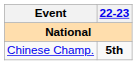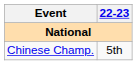(114, 50) bold -> (114, 50) normal
